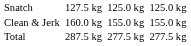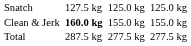(83, 22) normal -> (84, 22) bold
